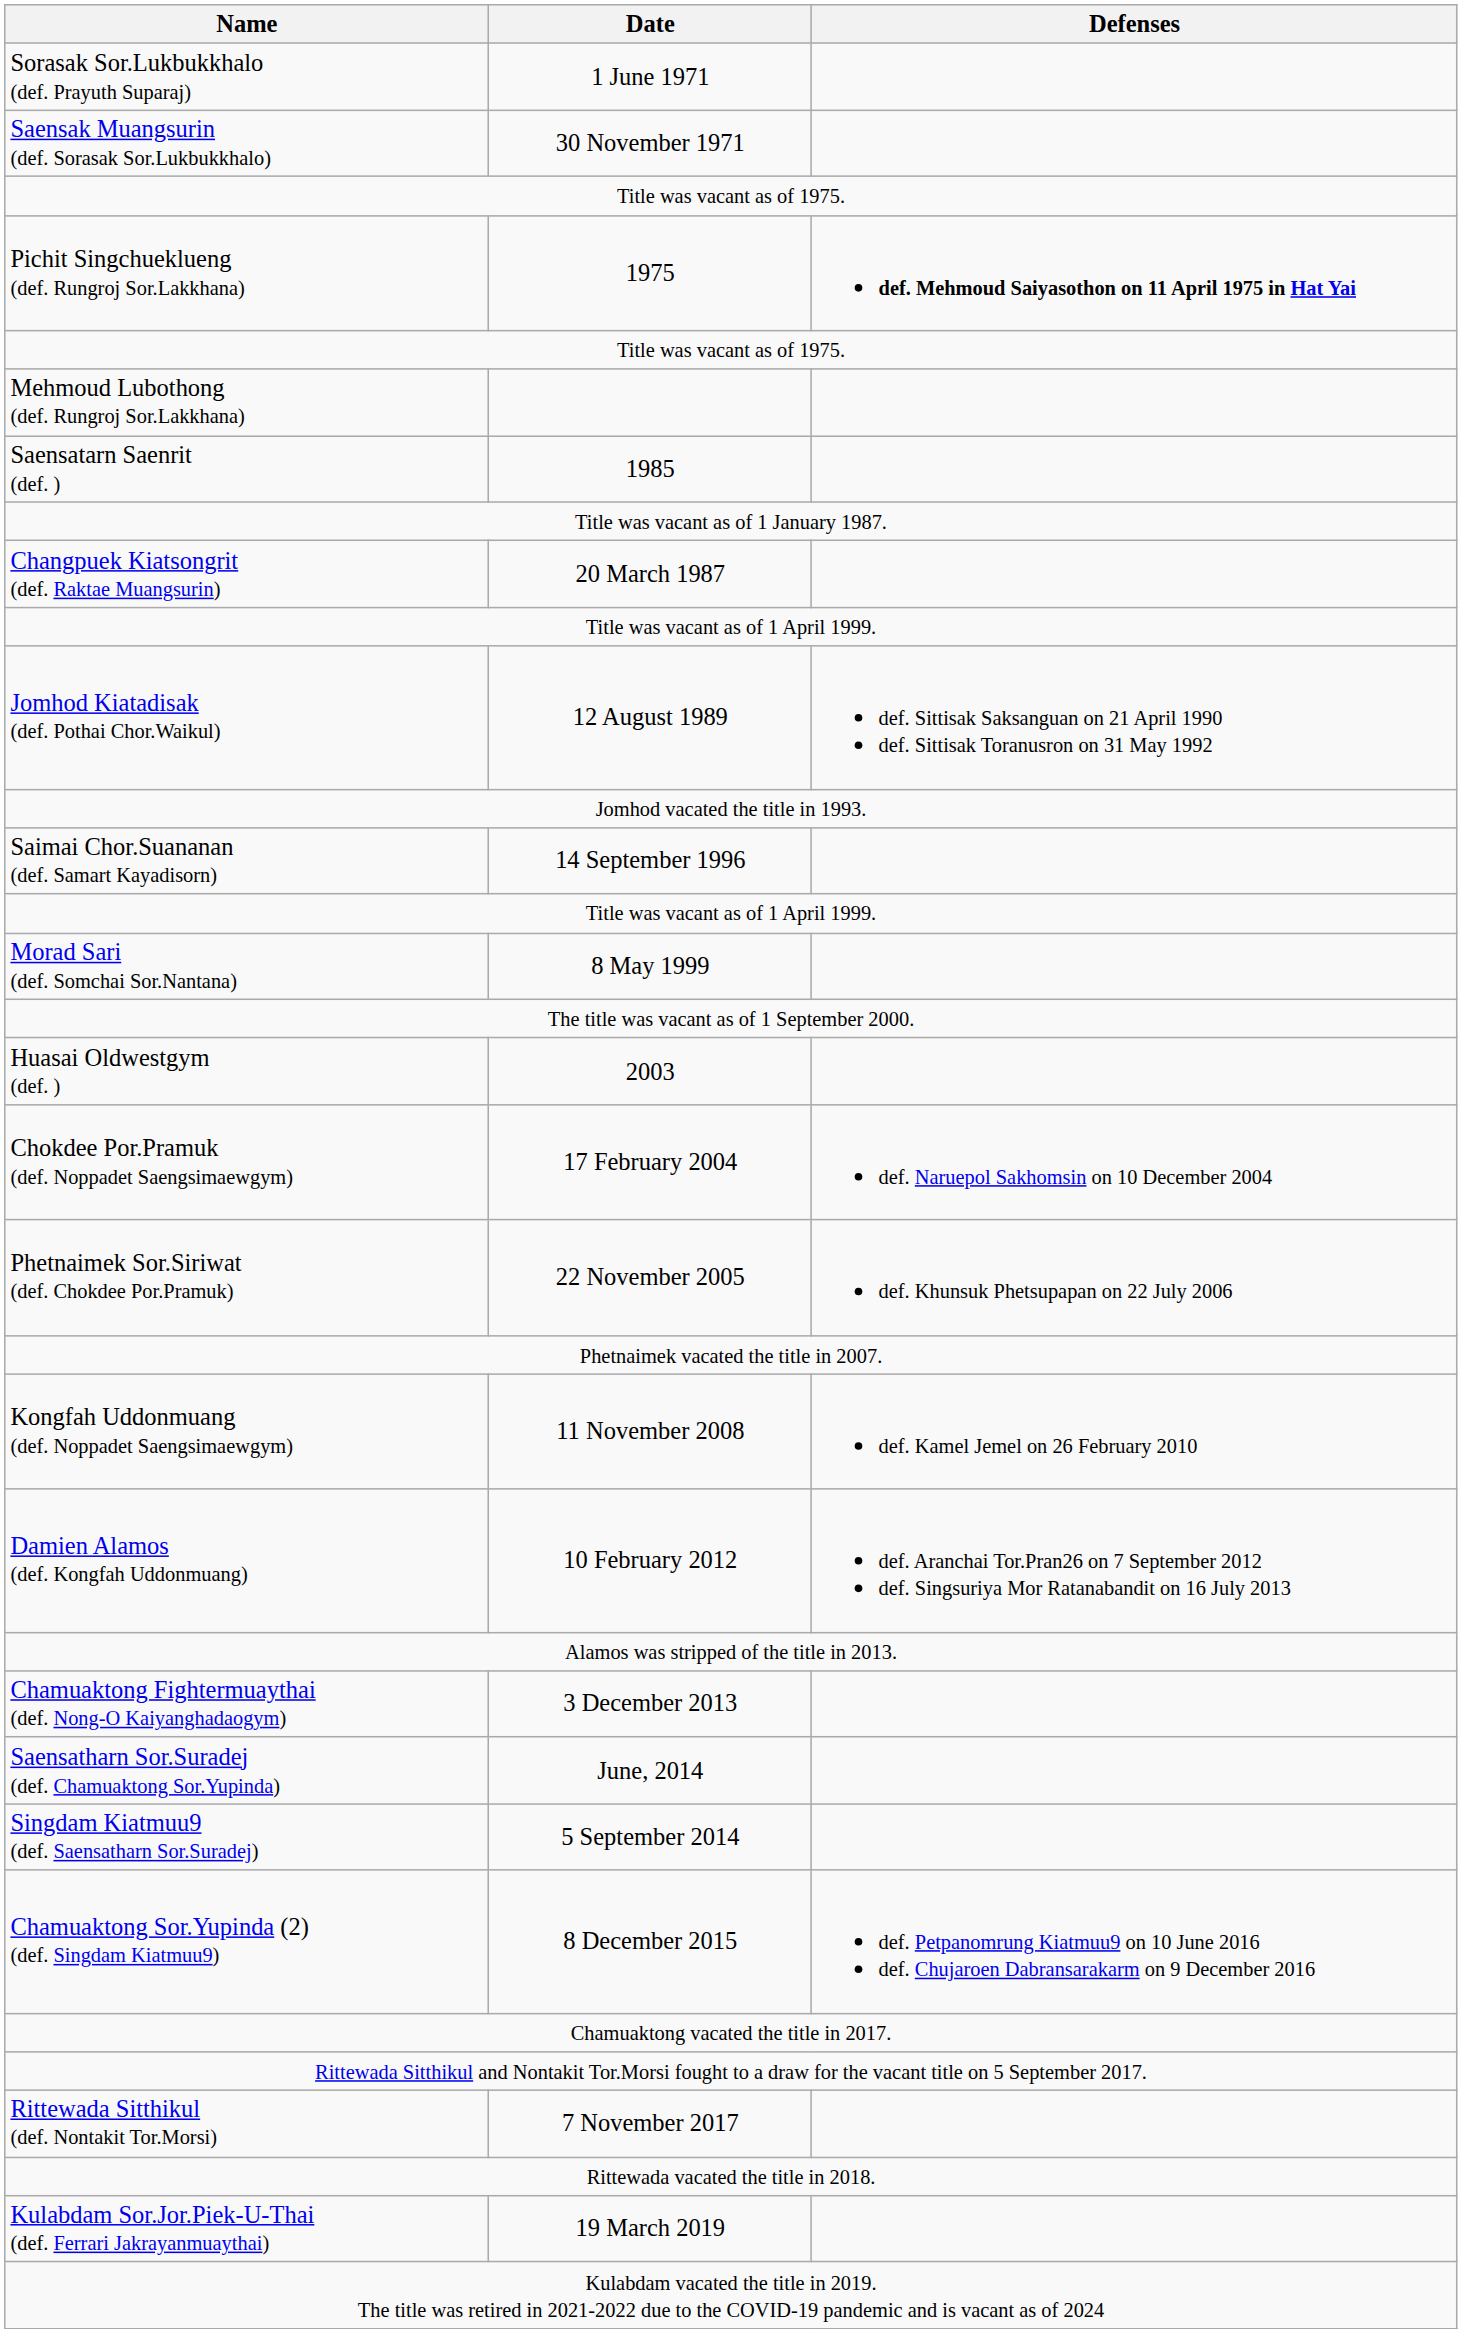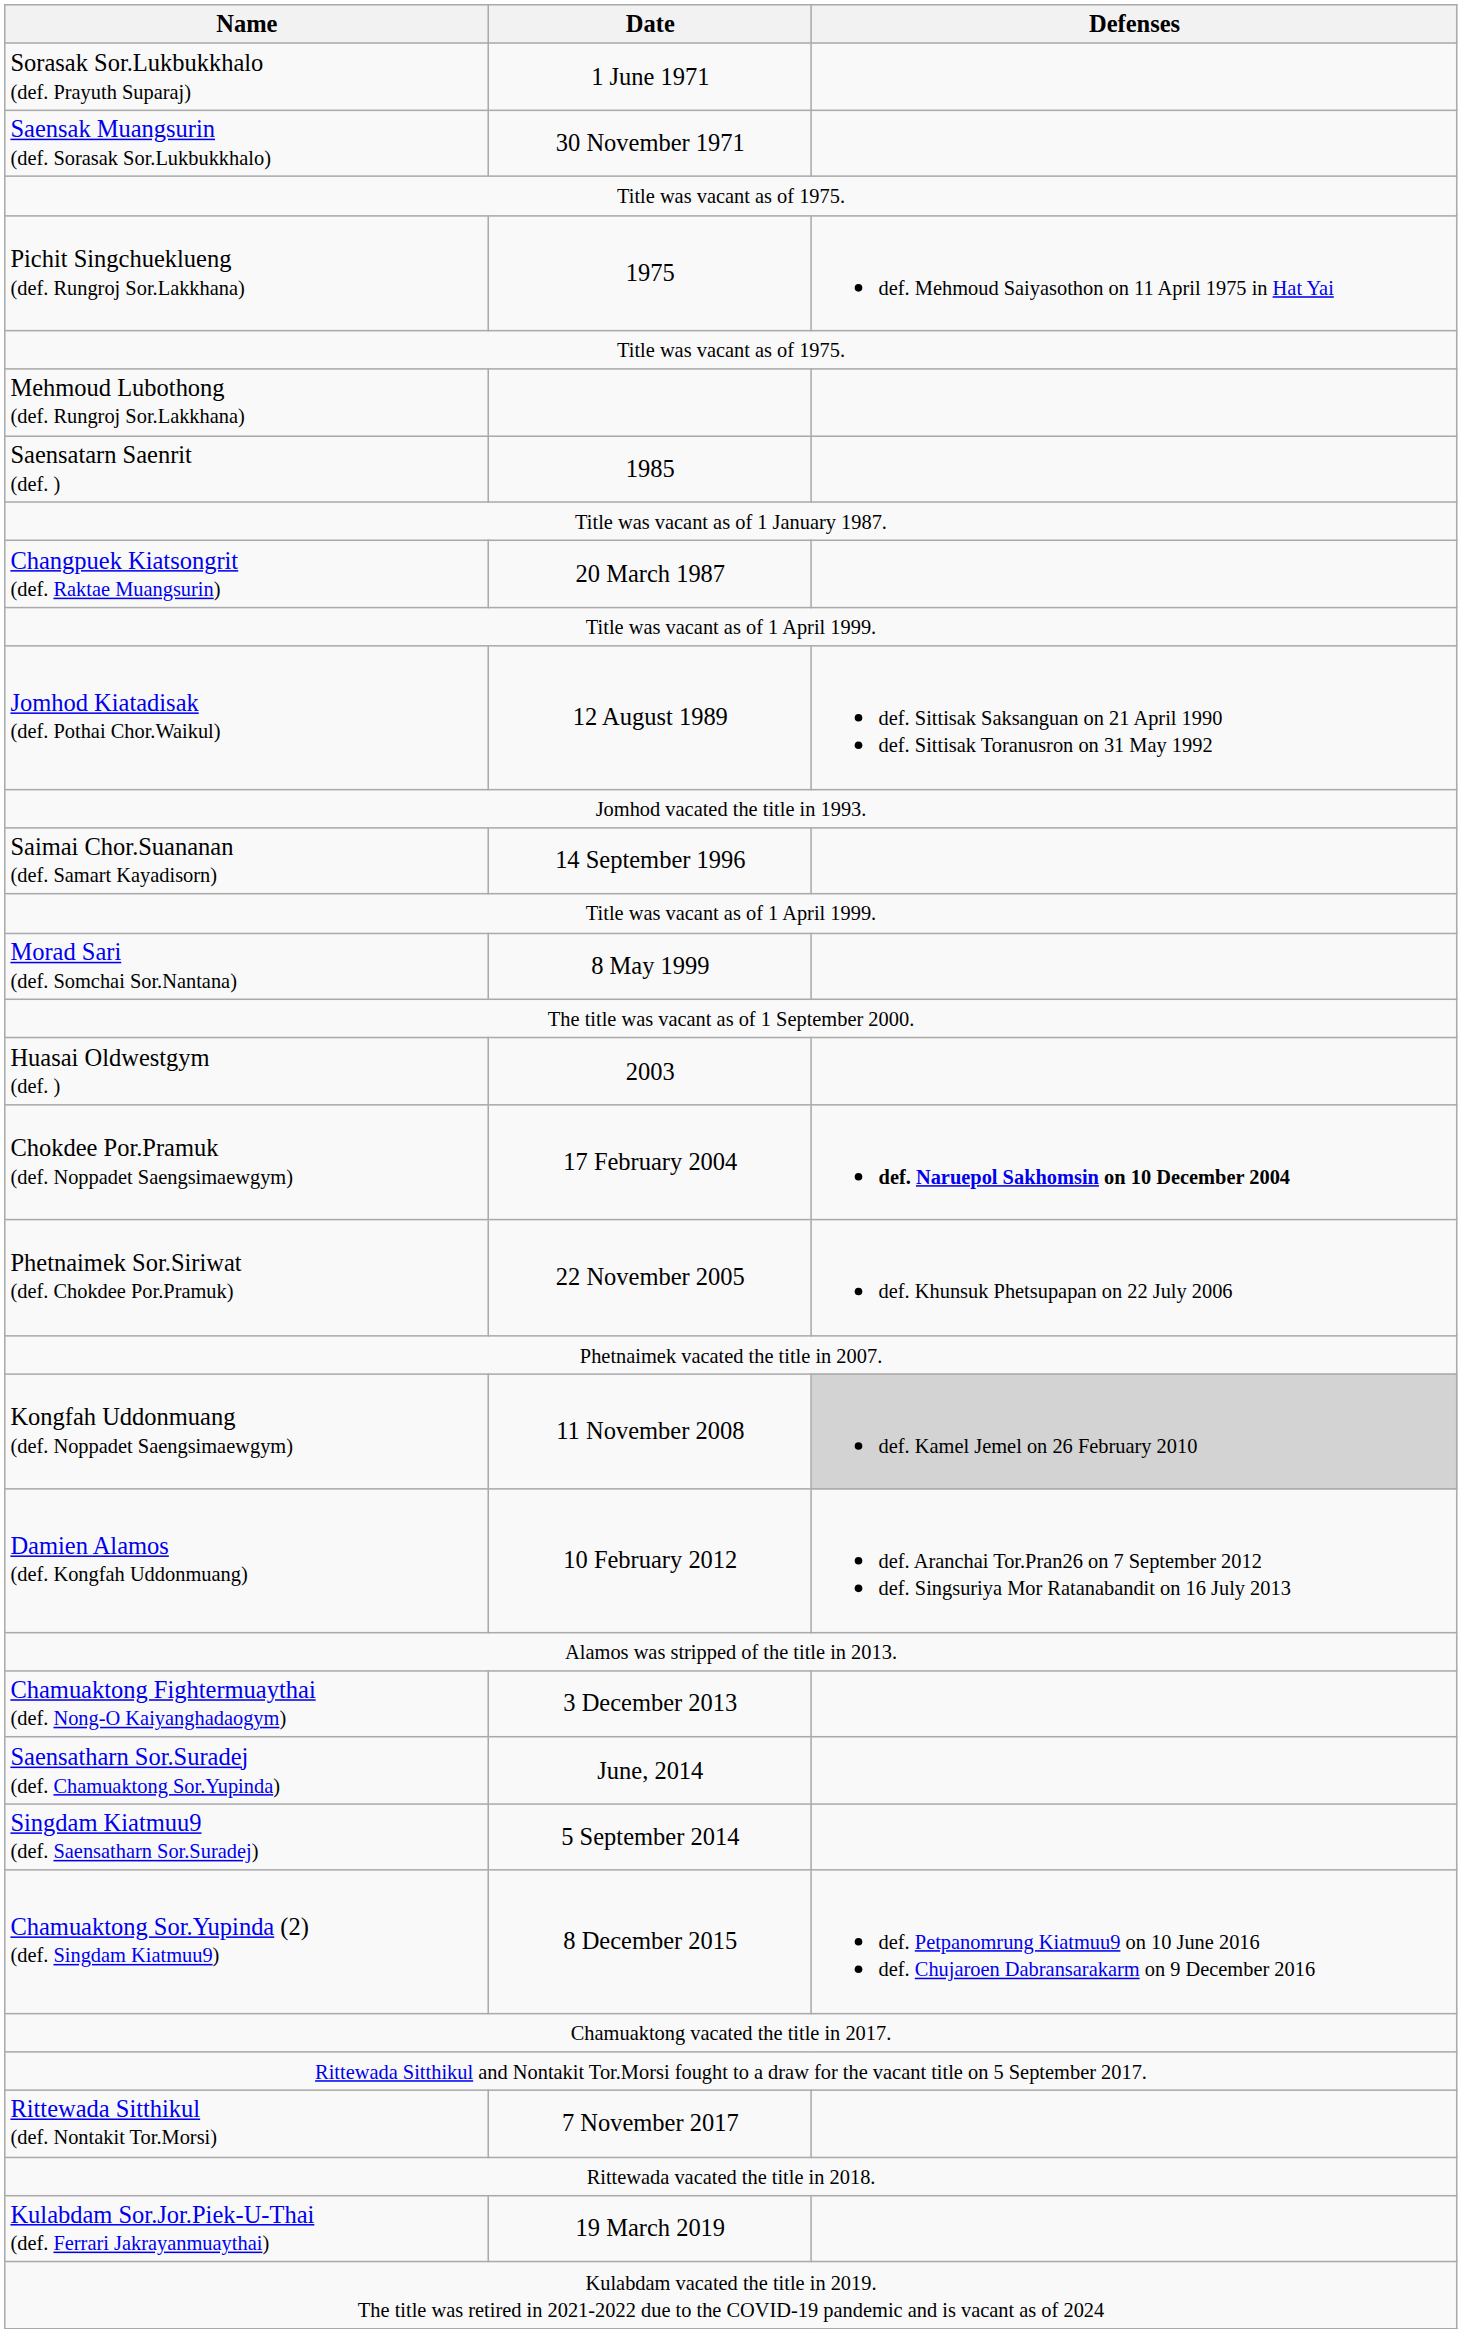(1135, 287) bold -> (1135, 287) normal
(1135, 1176) normal -> (1135, 1176) bold
(1135, 1445) no background -> (1135, 1445) lightgrey background
